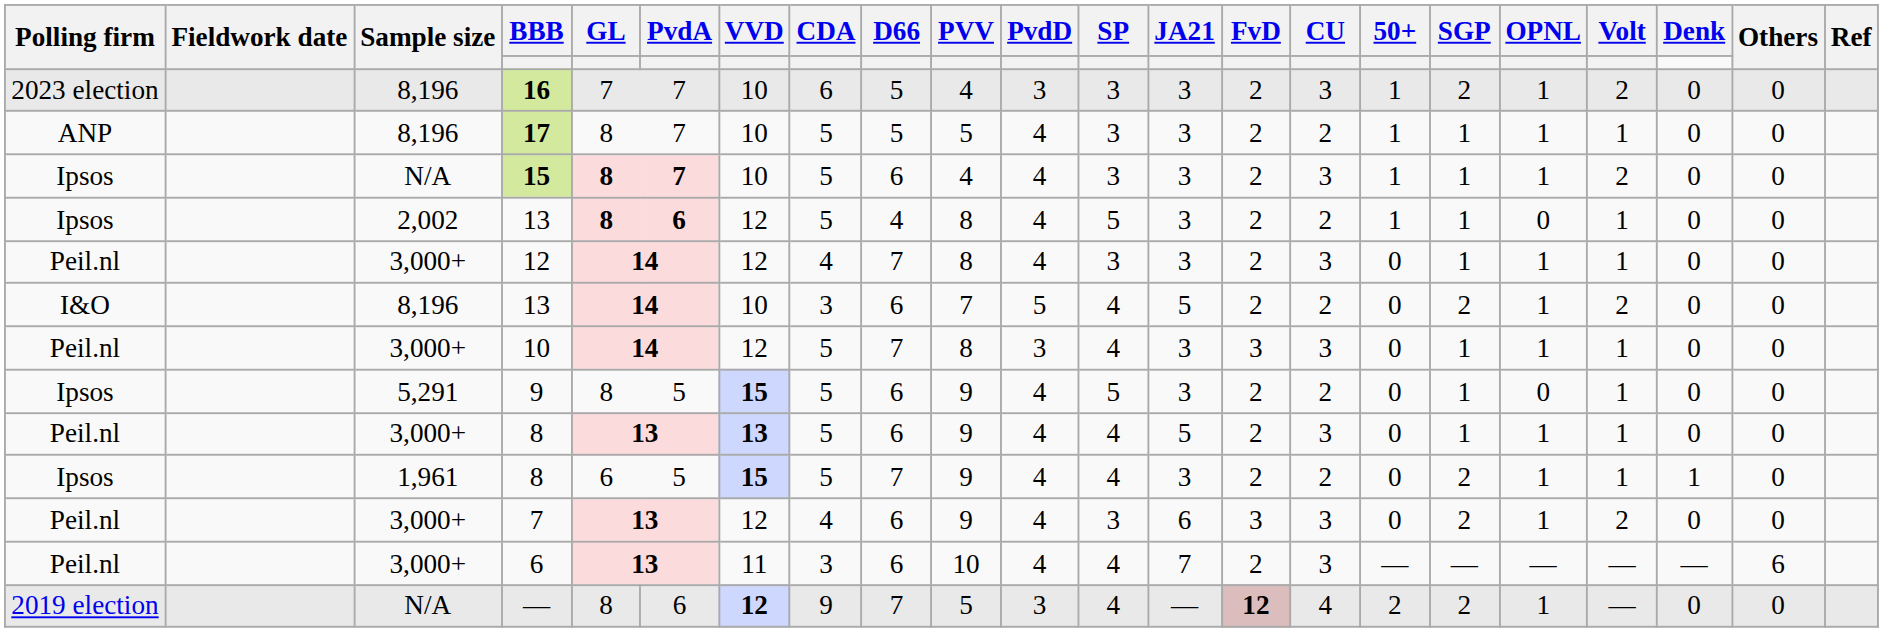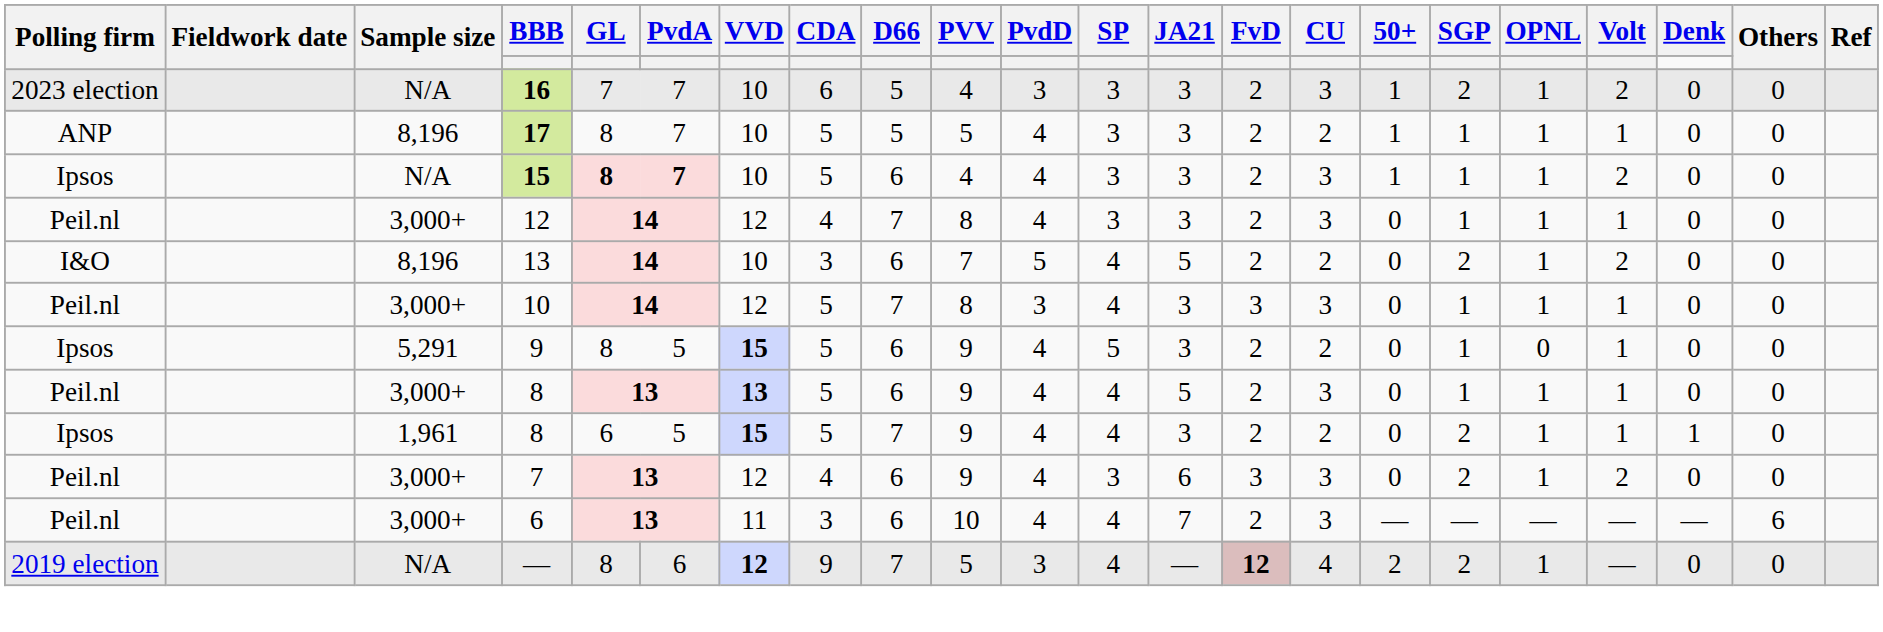(428, 90) 8,196 -> (428, 90) N/A
- row: (85, 219)
